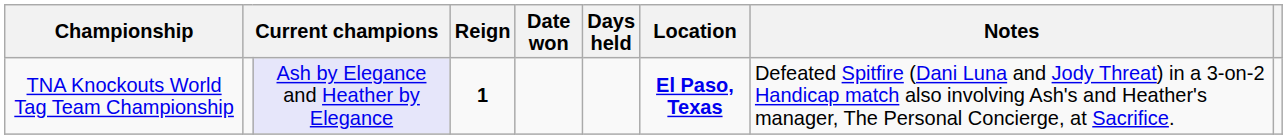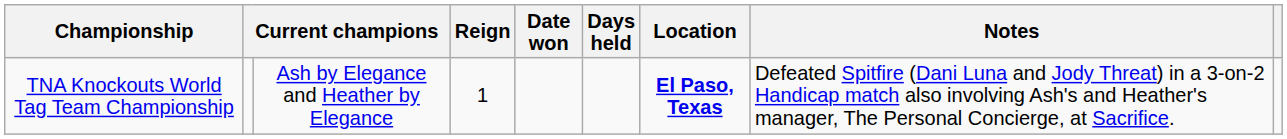(351, 96) lavender background -> (351, 96) no background
(483, 96) bold -> (483, 96) normal
